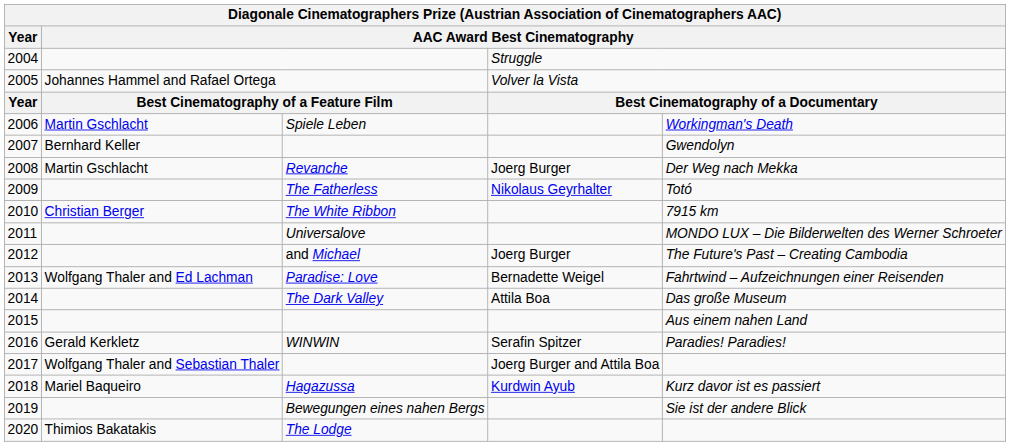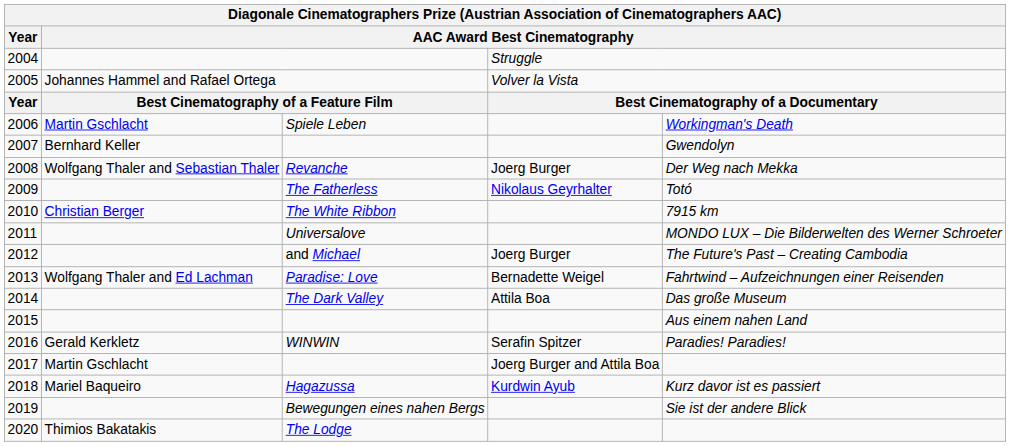(96, 168) Martin Gschlacht -> (162, 168) Wolfgang Thaler and Sebastian Thaler
(162, 364) Wolfgang Thaler and Sebastian Thaler -> (96, 364) Martin Gschlacht
